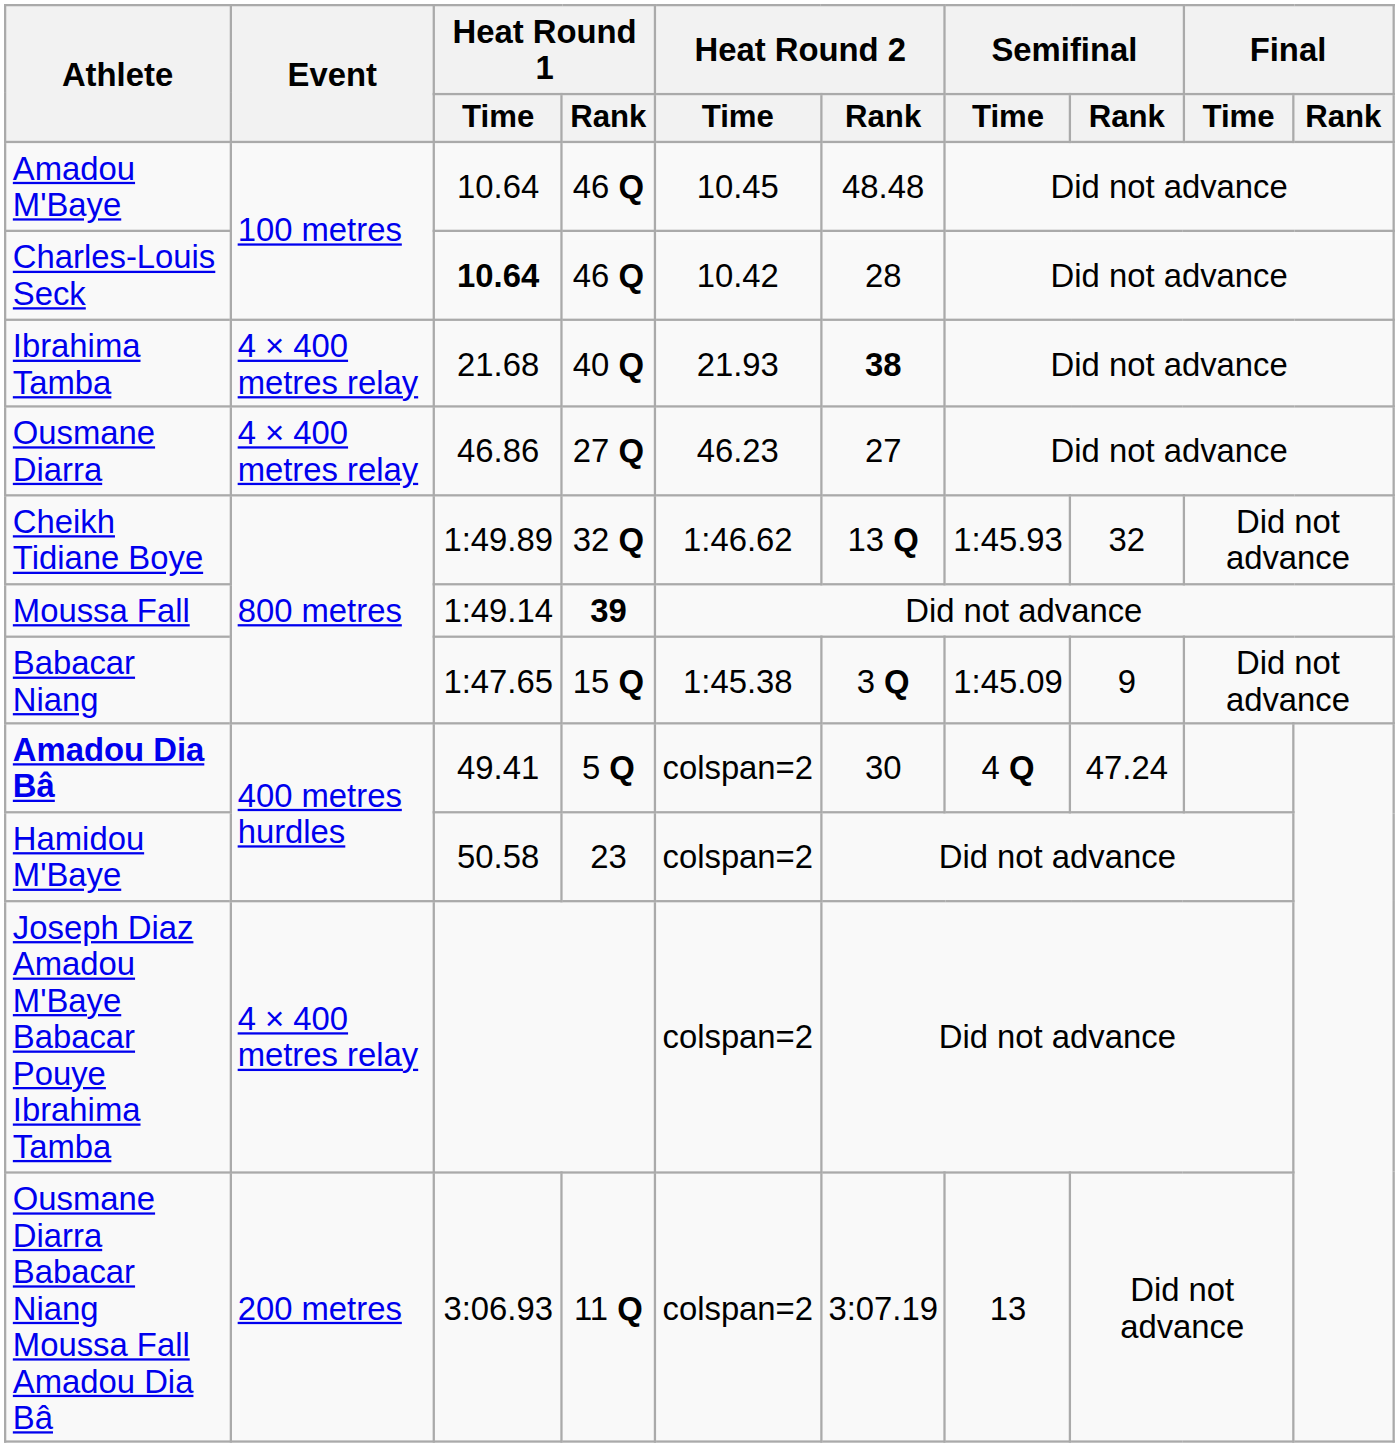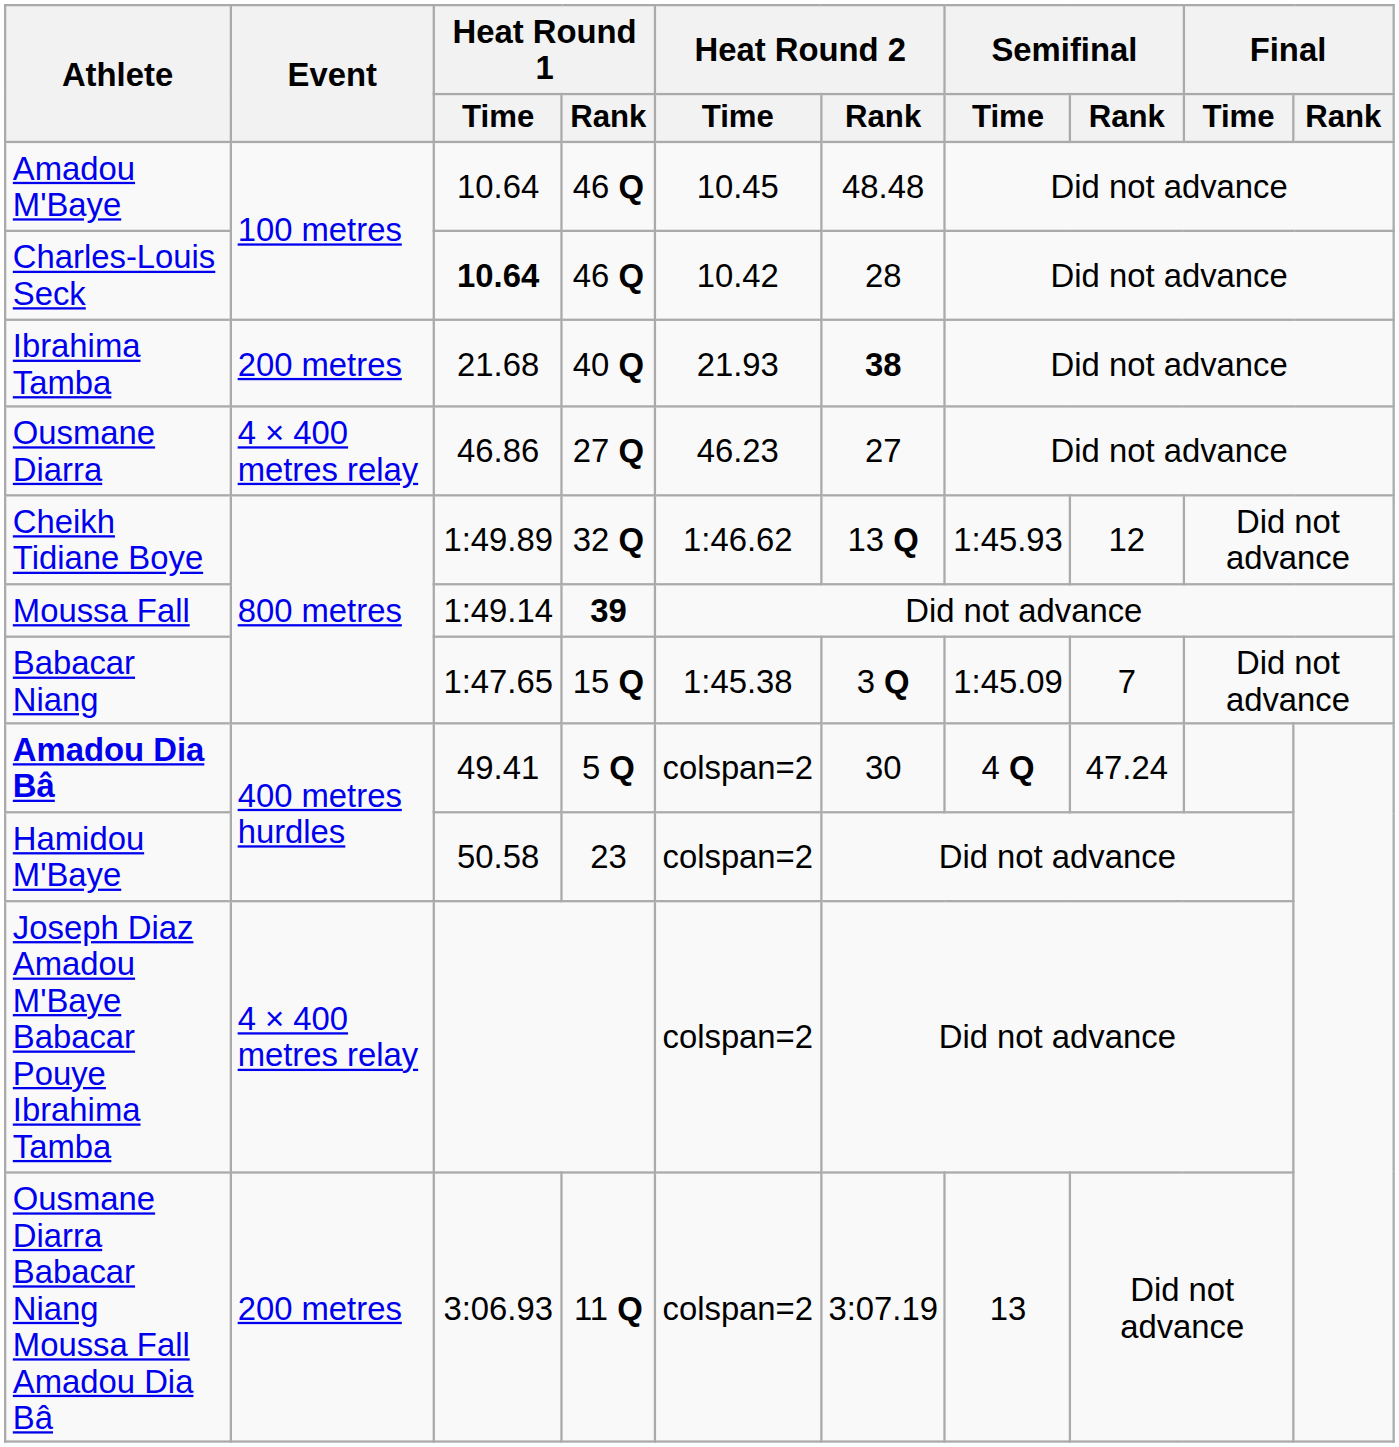(328, 364) 4 × 400 metres relay -> (320, 364) 200 metres
(1127, 540) 32 -> (1127, 540) 12
(1127, 681) 9 -> (1127, 681) 7
